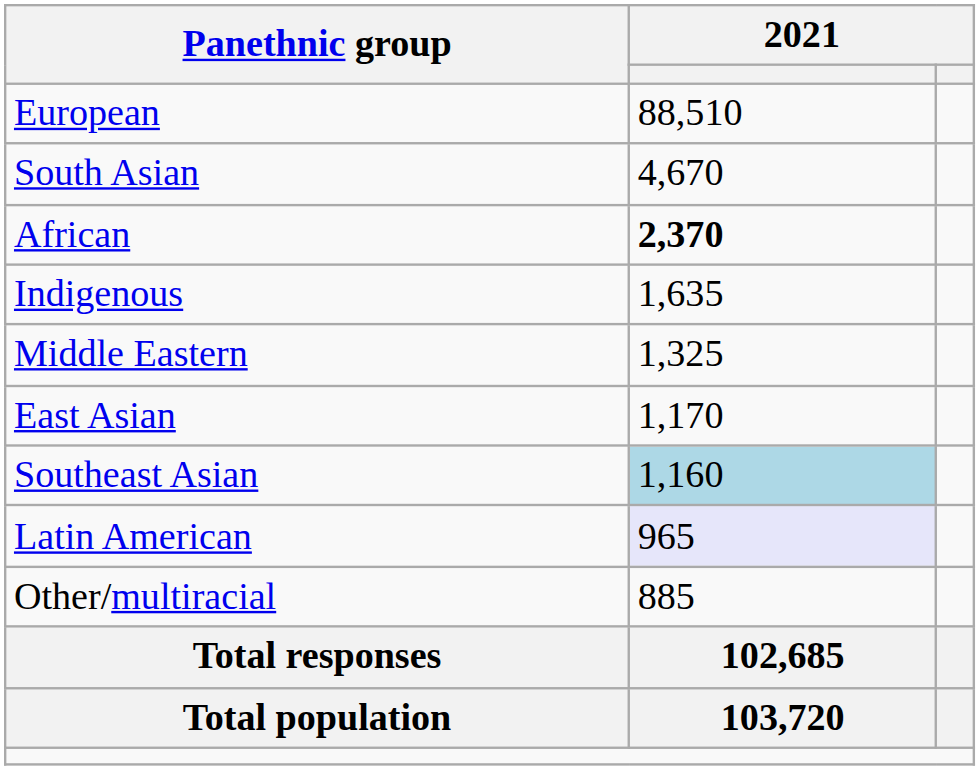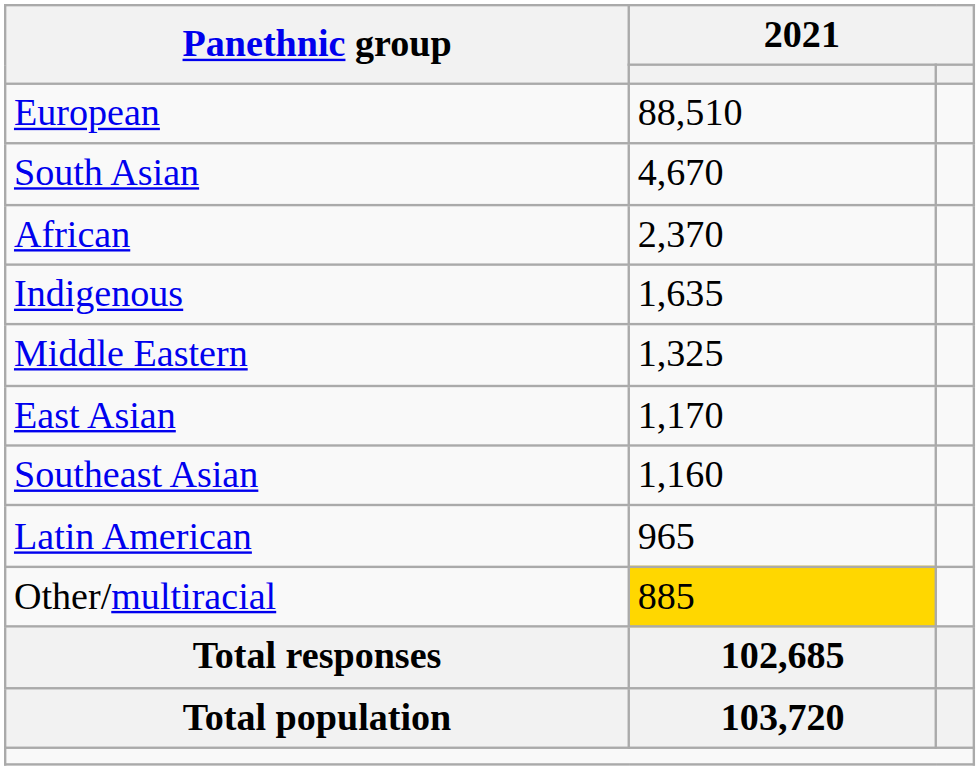(681, 233) bold -> (681, 233) normal
(681, 474) lightblue background -> (681, 474) no background
(666, 535) lavender background -> (666, 535) no background
(666, 595) no background -> (666, 595) gold background
